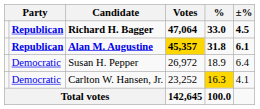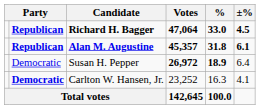(183, 46) gold background -> (183, 46) no background
(183, 63) normal -> (183, 63) bold
(216, 63) normal -> (217, 63) bold
(36, 79) normal -> (38, 79) bold
(216, 79) gold background -> (217, 79) no background
